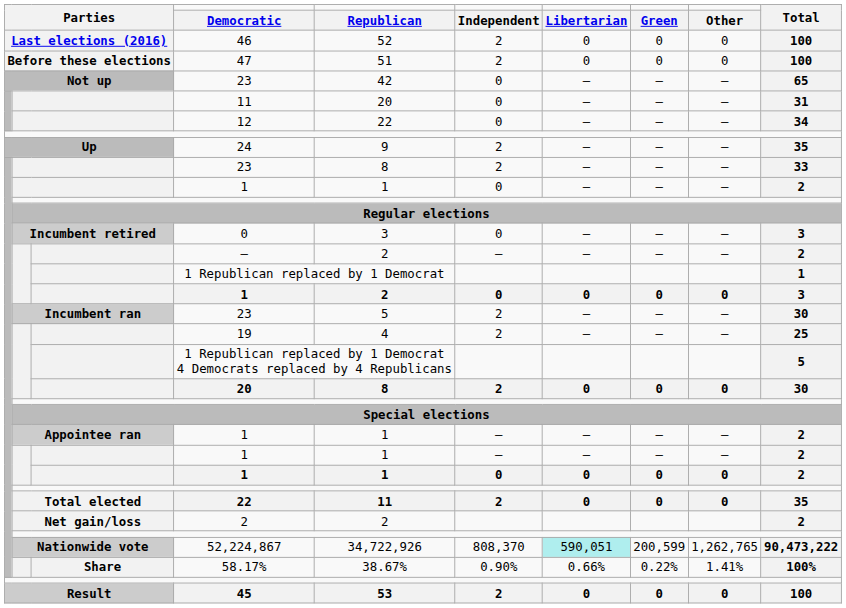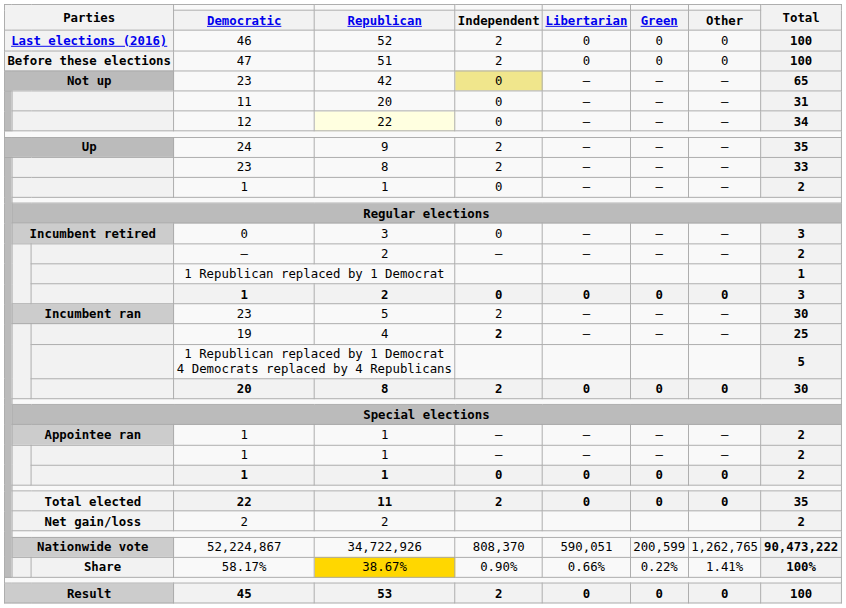(499, 81) no background -> (499, 81) khaki background
(385, 121) no background -> (385, 121) lightyellow background
(499, 334) normal -> (499, 334) bold
(586, 547) paleturquoise background -> (586, 547) no background
(385, 567) no background -> (385, 567) gold background
